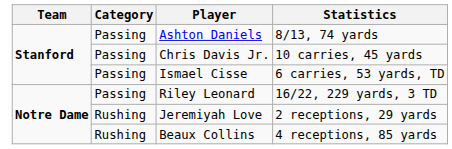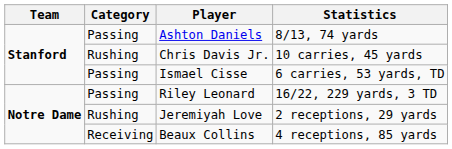(120, 54) Passing -> (113, 54) Rushing
(120, 134) Rushing -> (120, 134) Receiving
